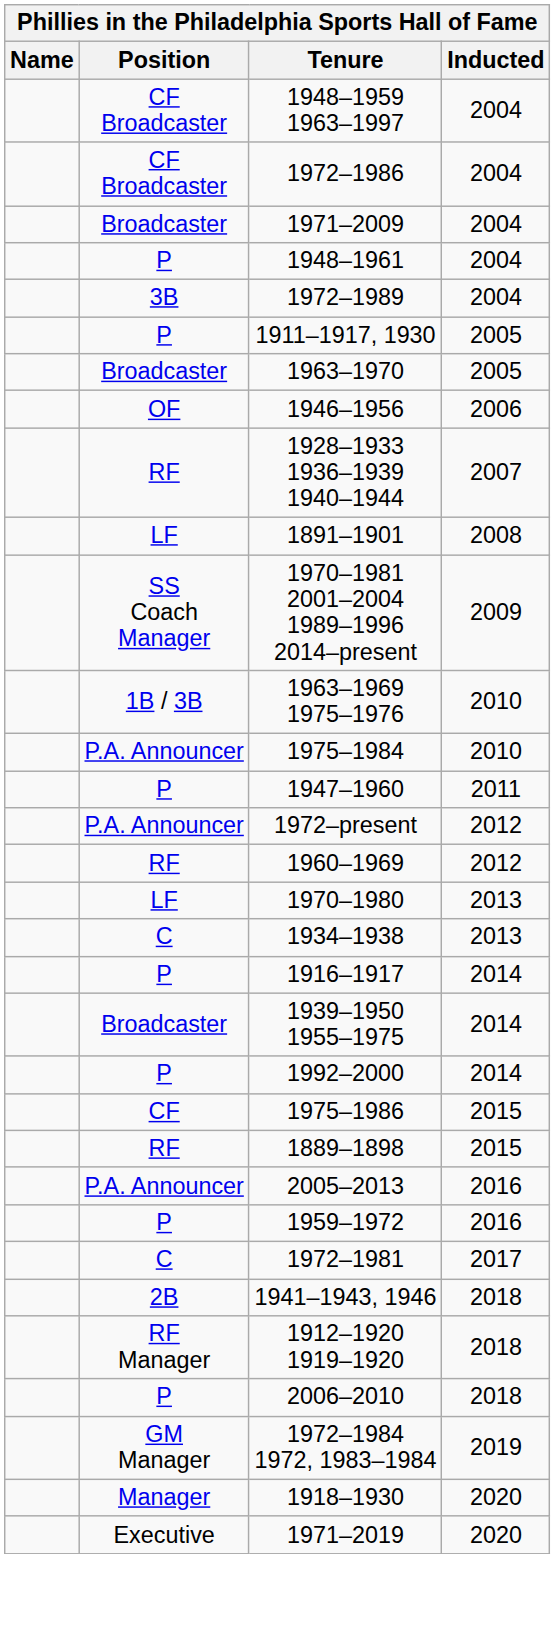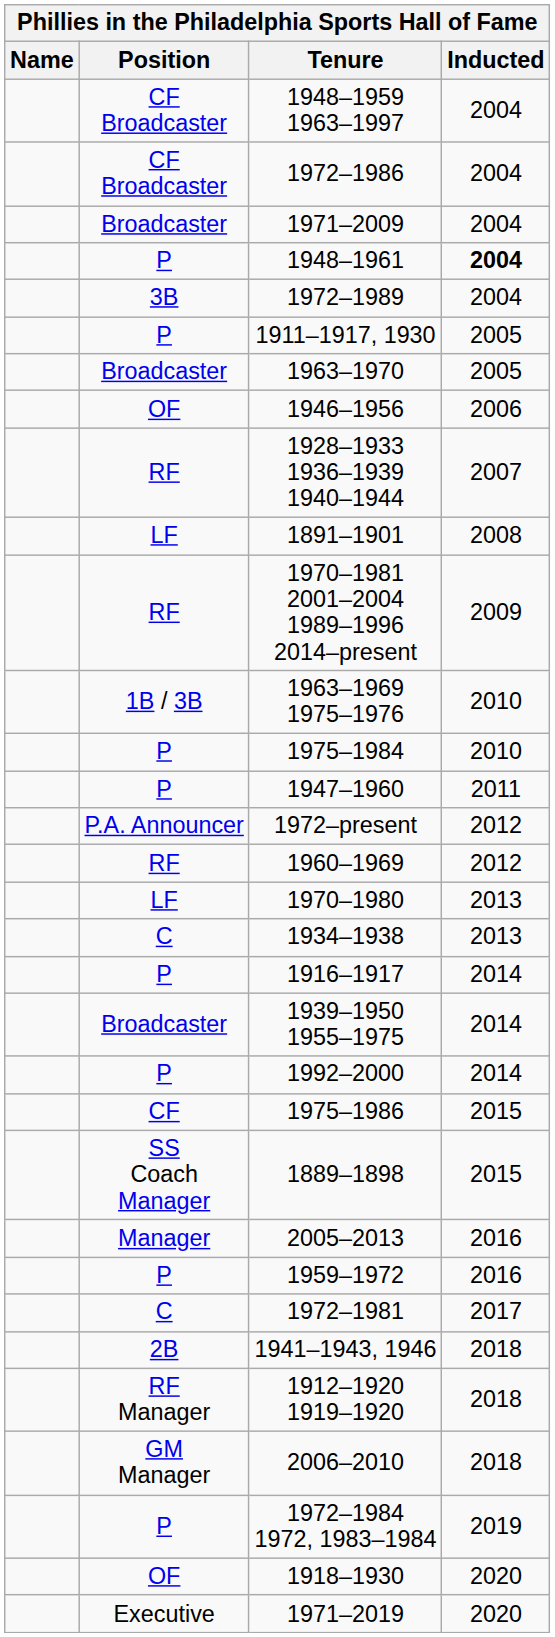(496, 260) normal -> (496, 260) bold
(164, 612) SS Coach Manager -> (164, 612) RF
(164, 751) P.A. Announcer -> (164, 751) P
(164, 1148) RF -> (164, 1174) SS Coach Manager
(164, 1185) P.A. Announcer -> (164, 1238) Manager
(164, 1397) P -> (164, 1462) GM Manager
(164, 1447) GM Manager -> (164, 1526) P
(164, 1497) Manager -> (164, 1576) OF
